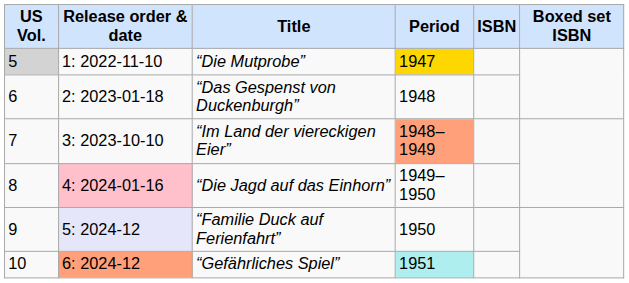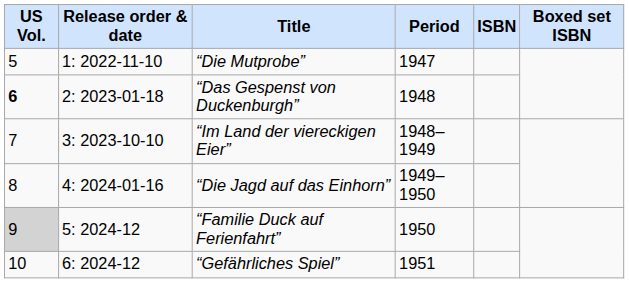(13, 61) lightgrey background -> (13, 61) no background
(417, 61) gold background -> (417, 61) no background
(13, 96) normal -> (13, 96) bold
(422, 140) lightsalmon background -> (422, 140) no background
(113, 185) pink background -> (113, 185) no background
(13, 229) no background -> (13, 229) lightgrey background
(101, 229) lavender background -> (101, 229) no background
(101, 264) lightsalmon background -> (101, 264) no background
(417, 264) paleturquoise background -> (417, 264) no background
